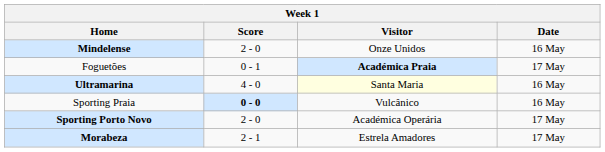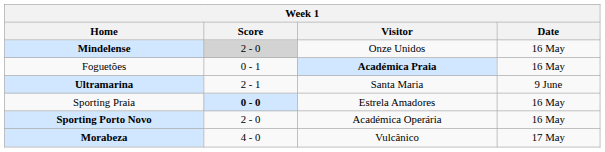(251, 49) no background -> (251, 49) lightgrey background
(548, 66) 17 May -> (548, 66) 16 May
(251, 84) 4 - 0 -> (251, 84) 2 - 1
(397, 84) lightyellow background -> (397, 84) no background
(548, 84) 16 May -> (548, 84) 9 June
(397, 102) Vulcânico -> (397, 102) Estrela Amadores
(548, 120) 17 May -> (548, 120) 16 May
(251, 138) 2 - 1 -> (251, 138) 4 - 0
(397, 138) Estrela Amadores -> (397, 138) Vulcânico
